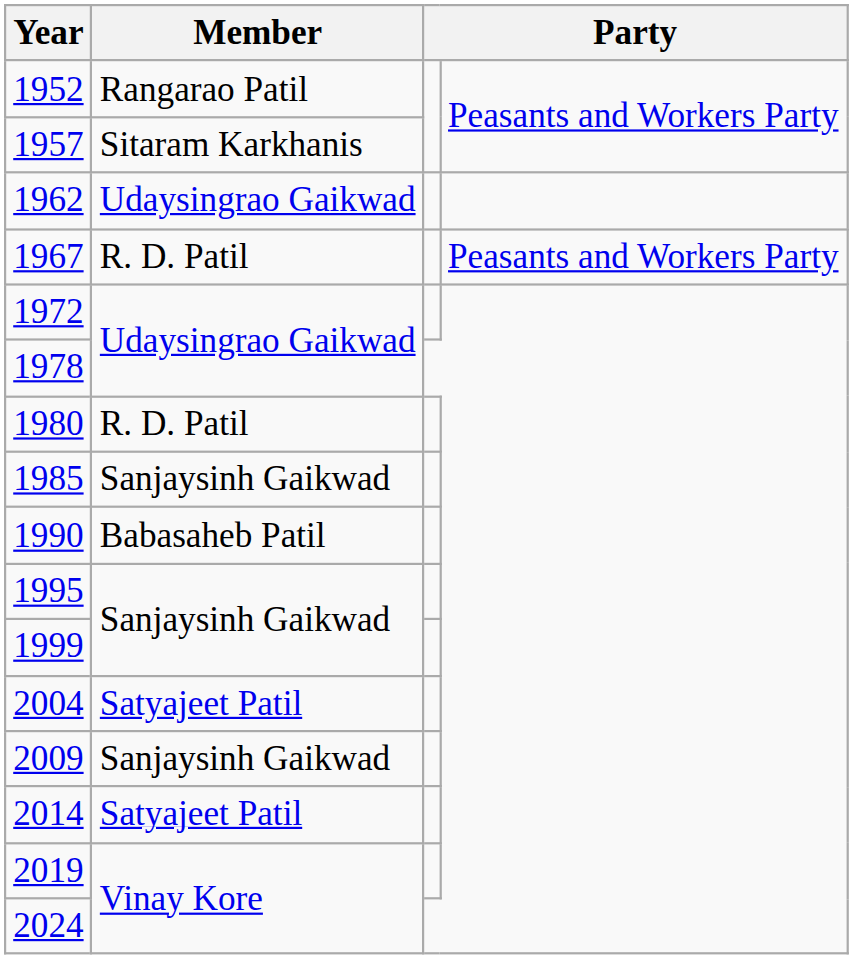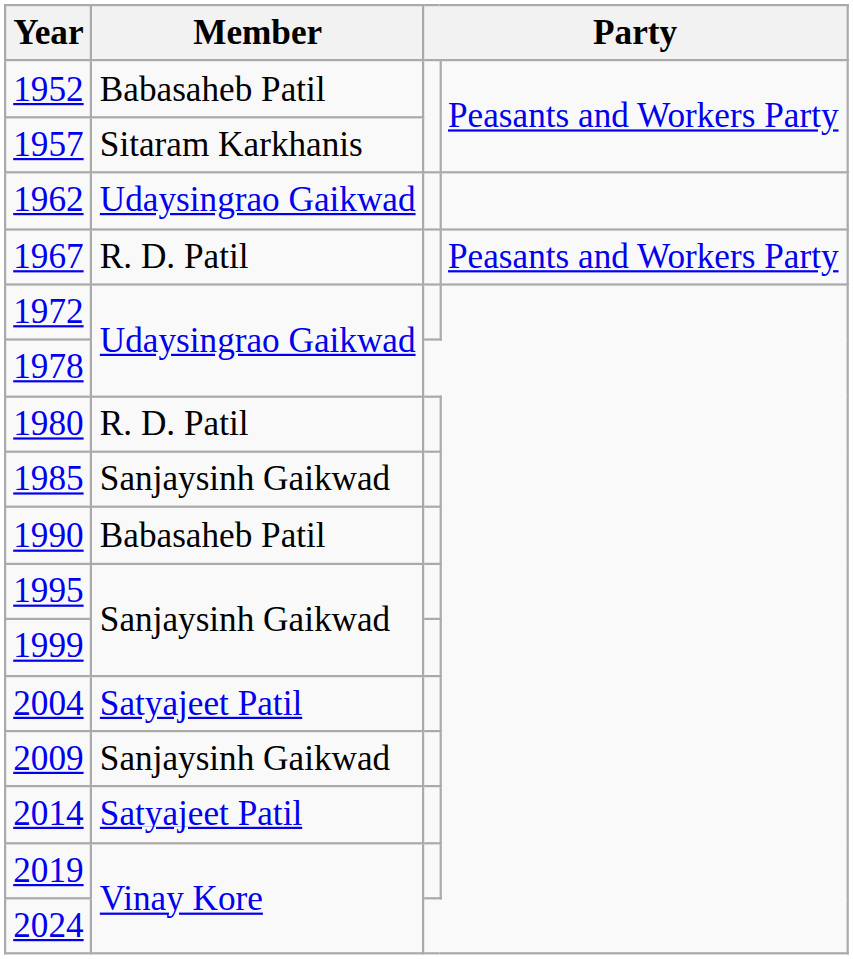(204, 88) Rangarao Patil -> (213, 88) Babasaheb Patil
